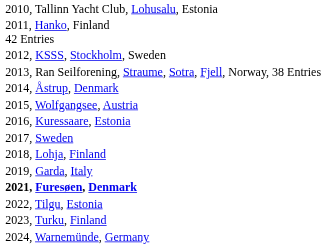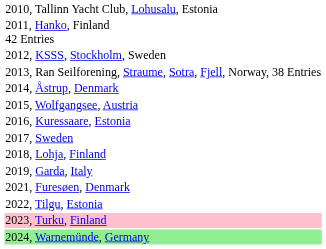(71, 187) bold -> (68, 187) normal
(56, 220) no background -> (56, 220) pink background
(77, 237) no background -> (77, 237) lightgreen background
